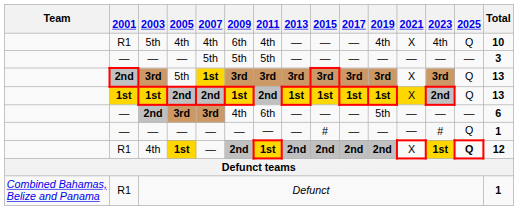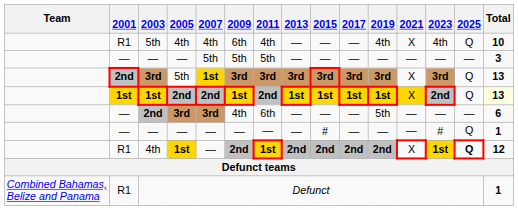(498, 95) no background -> (498, 95) lightyellow background
